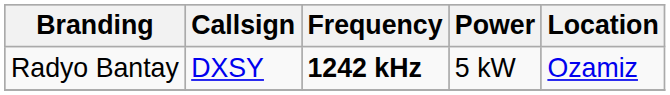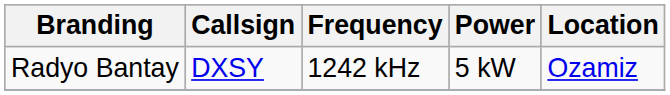(365, 68) bold -> (364, 68) normal
